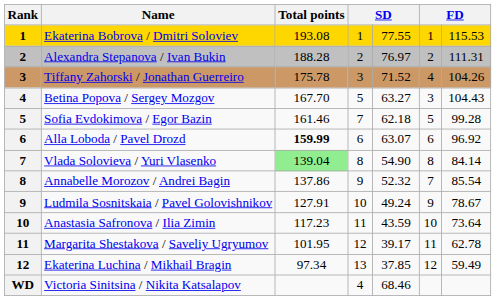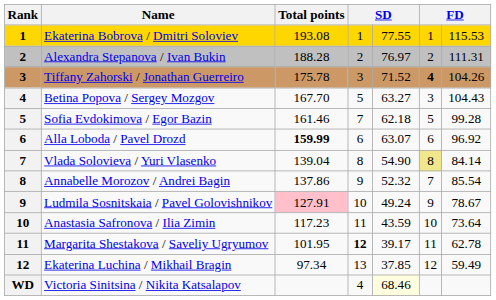(430, 77) normal -> (430, 77) bold
(311, 160) lightgreen background -> (311, 160) no background
(430, 160) no background -> (430, 160) khaki background
(311, 202) no background -> (311, 202) pink background
(360, 243) normal -> (360, 243) bold
(396, 285) no background -> (396, 285) lightyellow background
